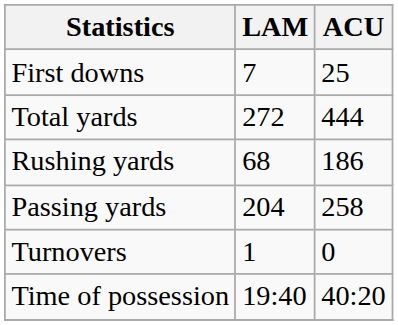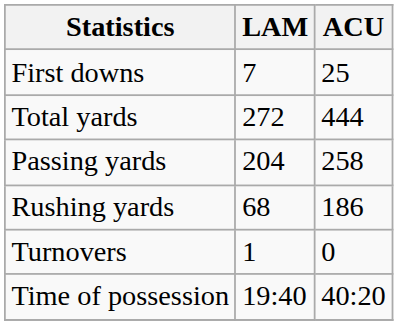rows swapped: (93, 161) <-> (89, 206)
